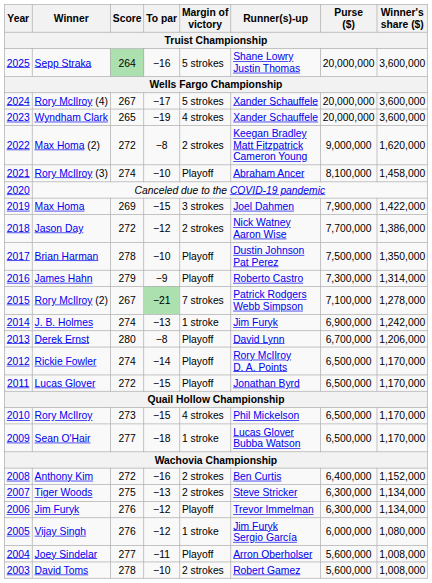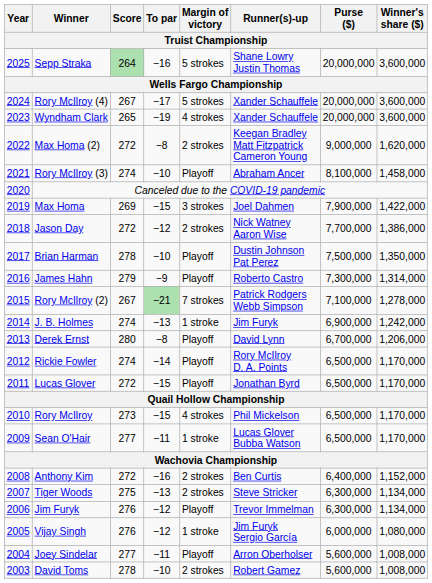(162, 438) −18 -> (162, 438) −11
